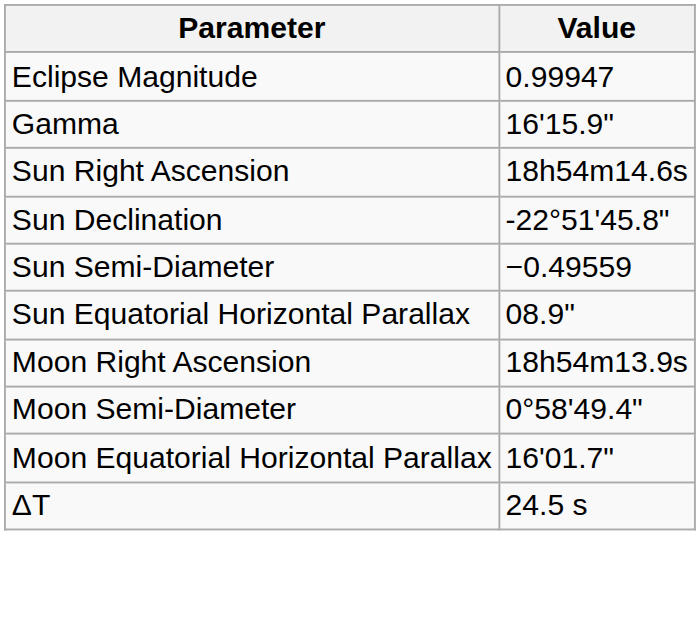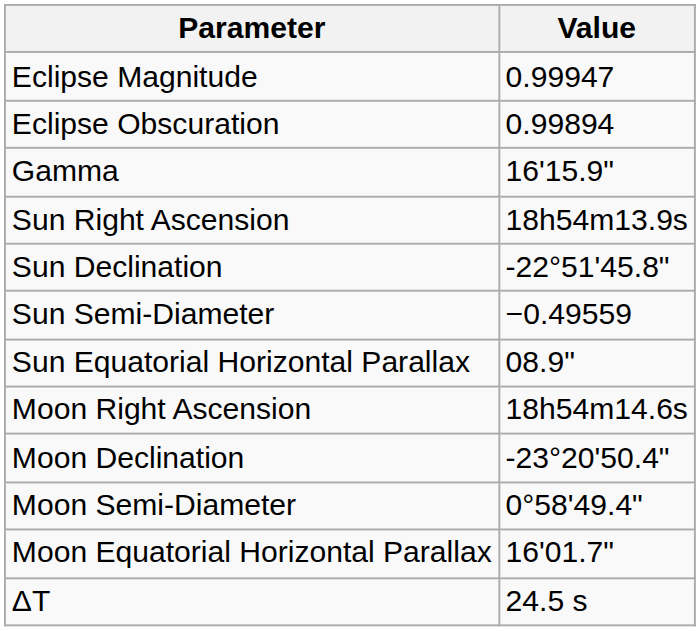+ row: (146, 123)
(597, 171) 18h54m14.6s -> (597, 219) 18h54m13.9s
(597, 362) 18h54m13.9s -> (597, 409) 18h54m14.6s
+ row: (128, 457)
